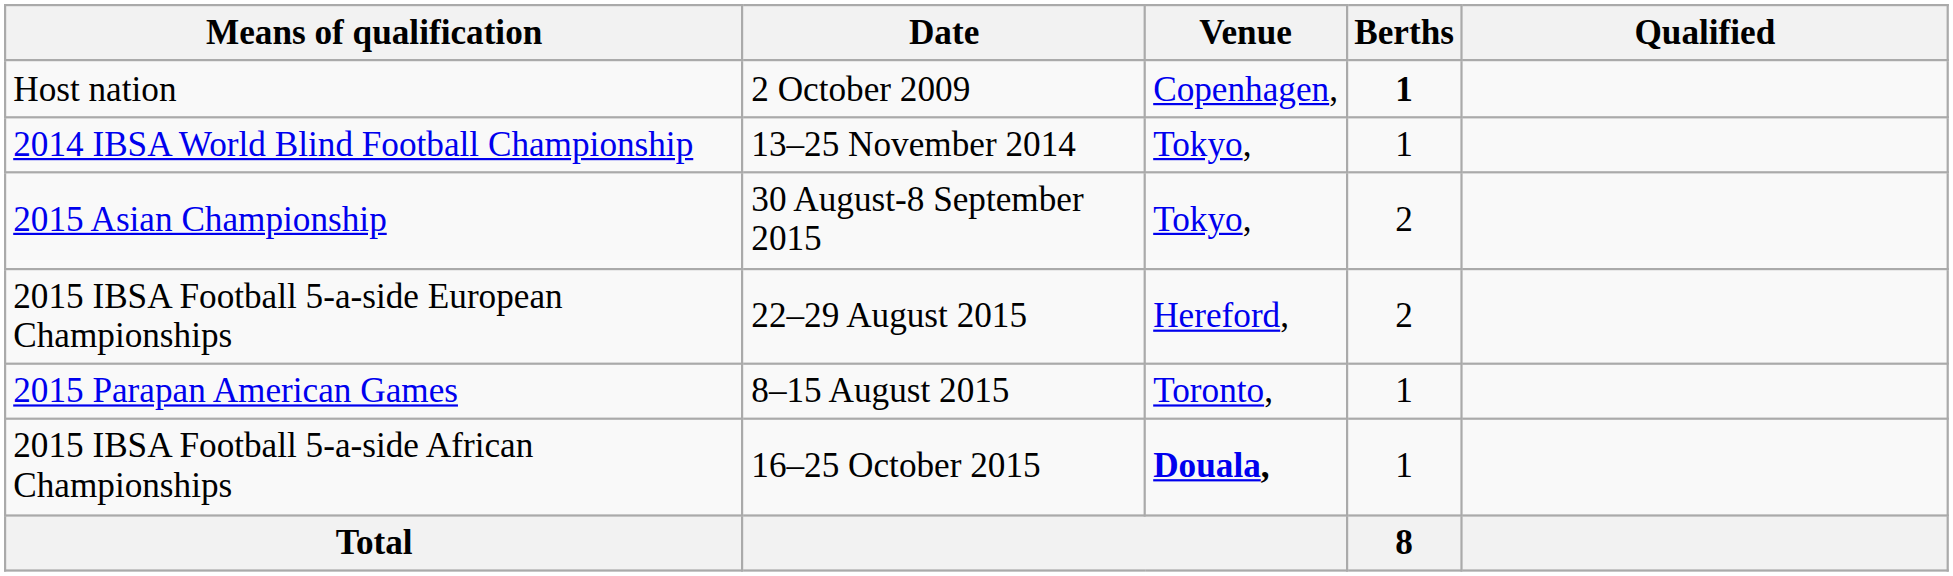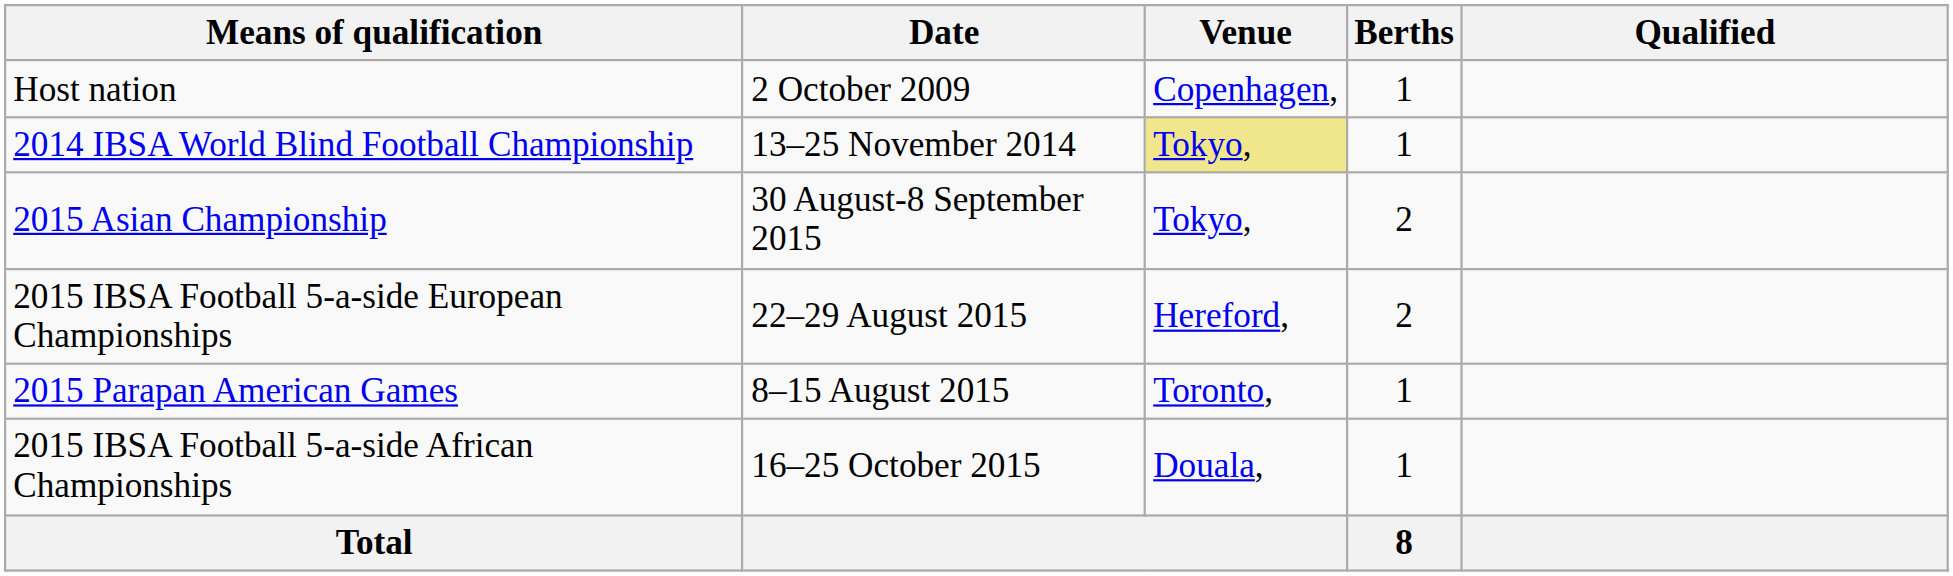(1404, 88) bold -> (1404, 88) normal
(1202, 144) no background -> (1202, 144) khaki background
(1211, 466) bold -> (1208, 466) normal
